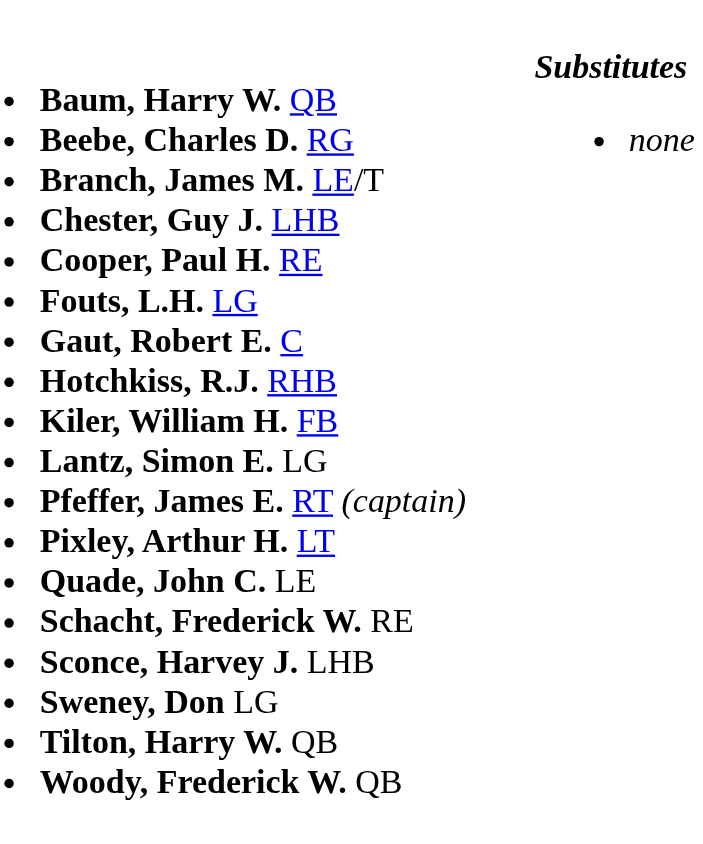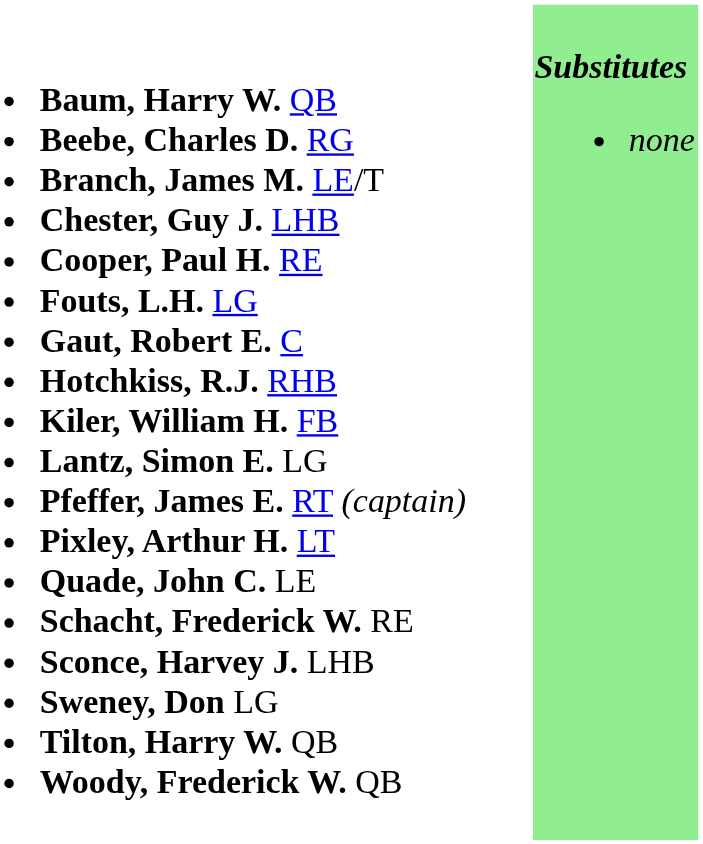(615, 104) no background -> (615, 104) lightgreen background
